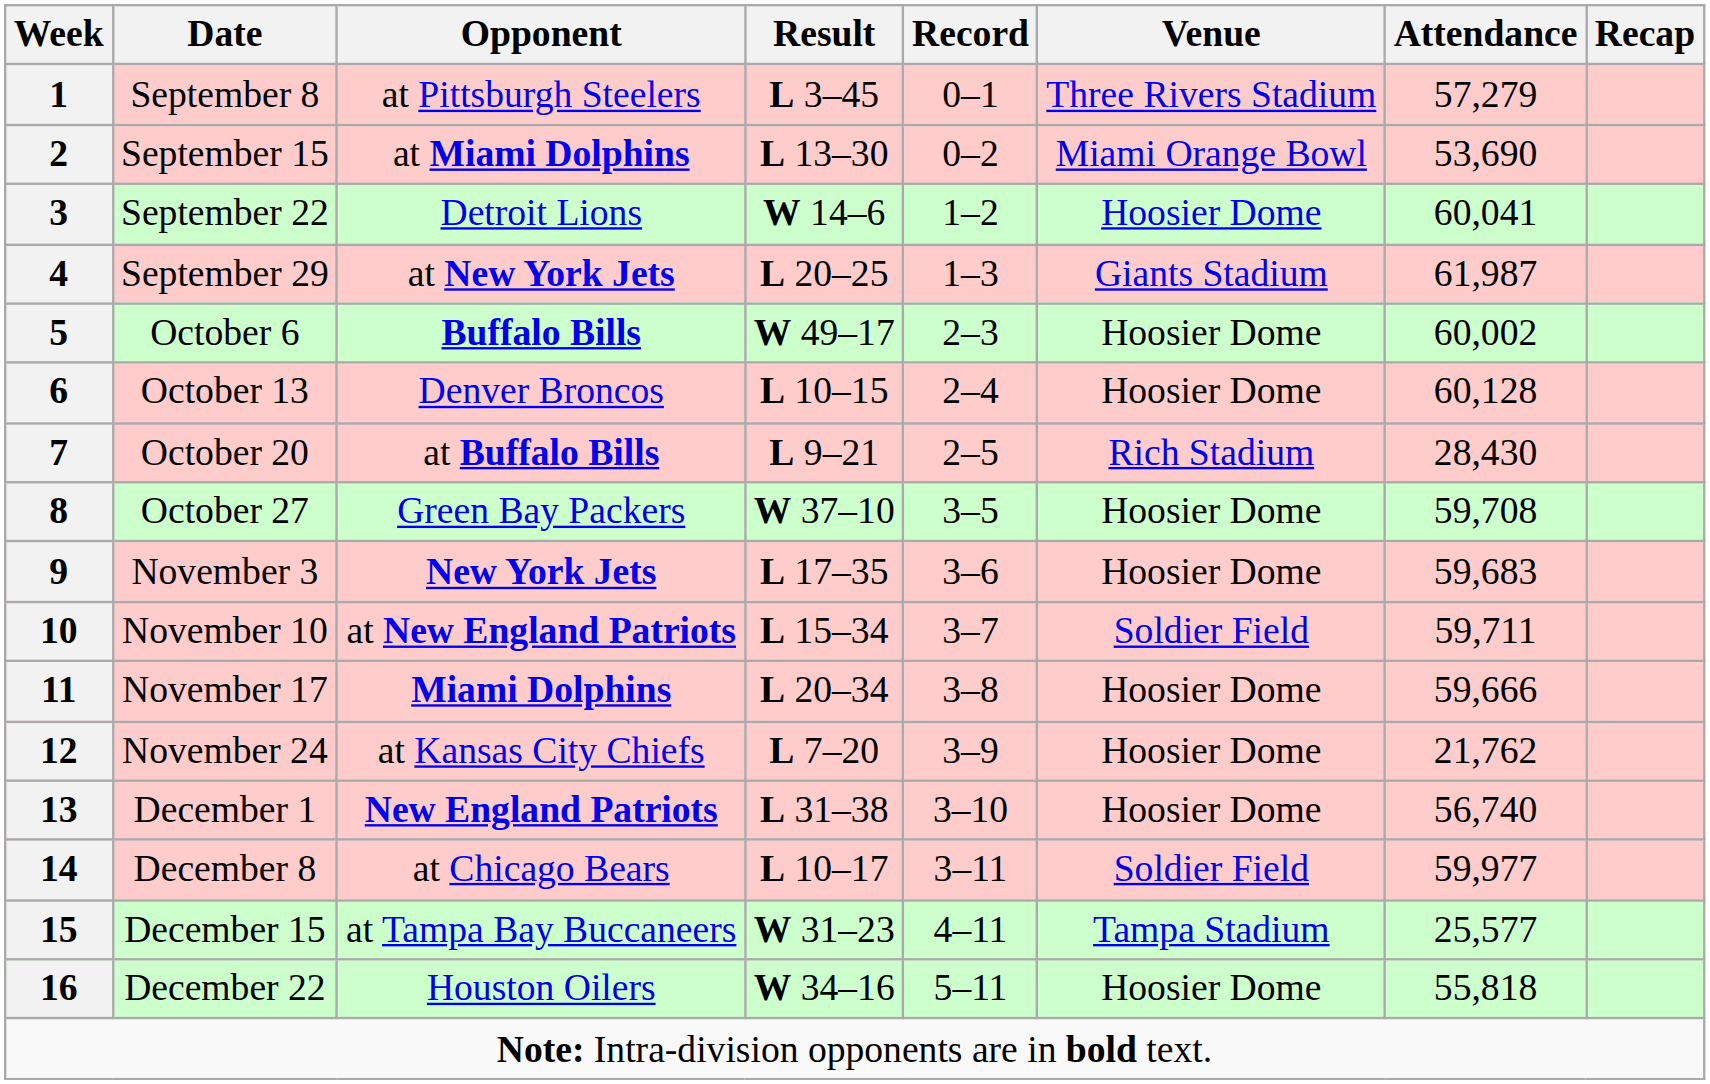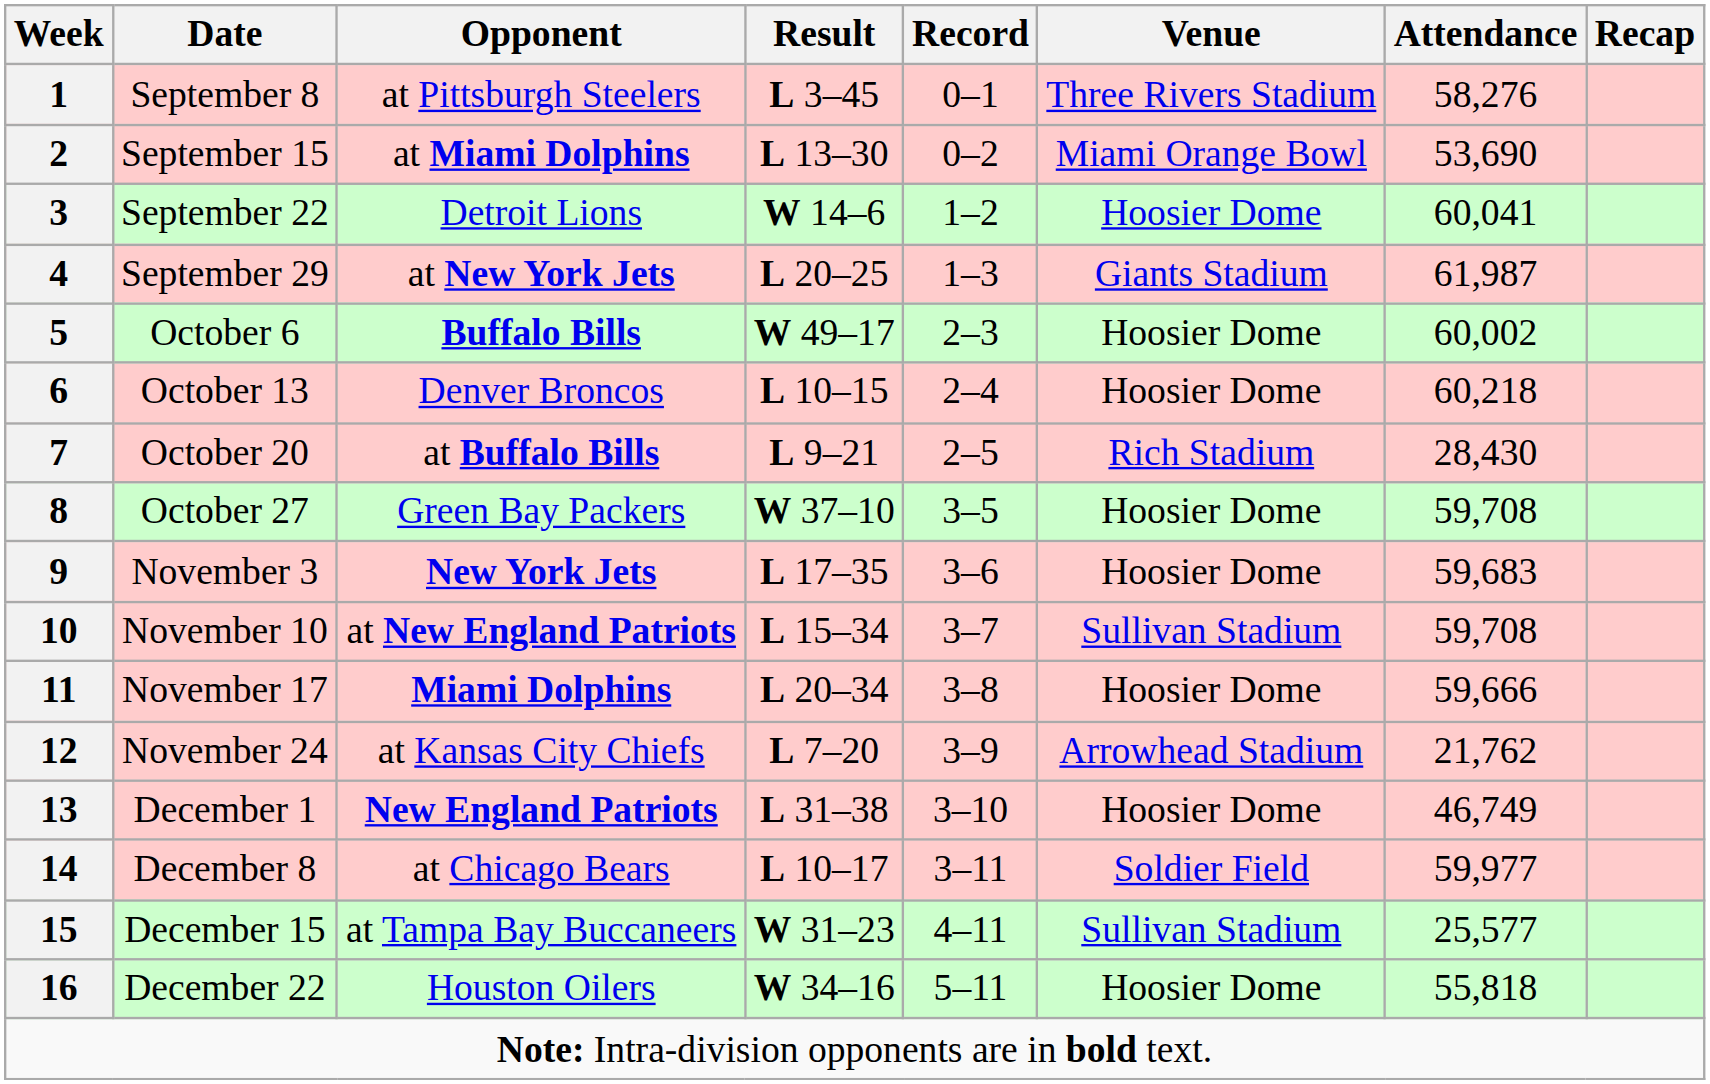(1486, 93) 57,279 -> (1486, 93) 58,276
(1486, 392) 60,128 -> (1486, 392) 60,218
(1211, 630) Soldier Field -> (1211, 630) Sullivan Stadium
(1486, 630) 59,711 -> (1486, 630) 59,708
(1211, 749) Hoosier Dome -> (1211, 749) Arrowhead Stadium
(1486, 809) 56,740 -> (1486, 809) 46,749
(1211, 928) Tampa Stadium -> (1211, 928) Sullivan Stadium
